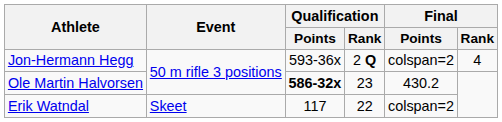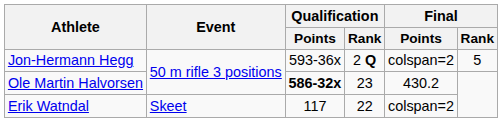(477, 60) 4 -> (477, 60) 5
